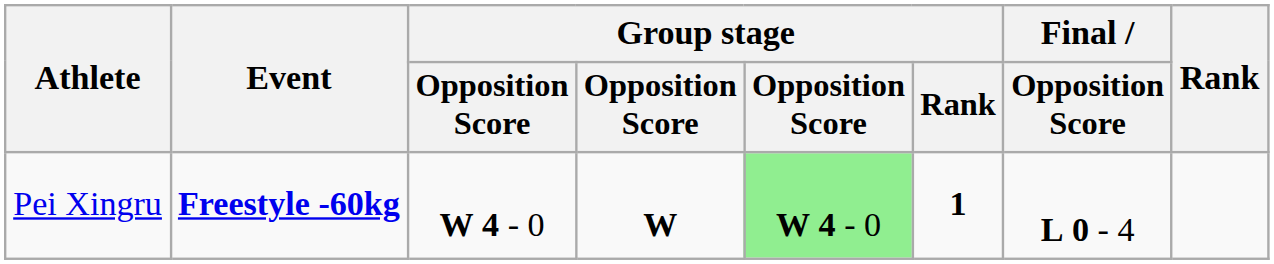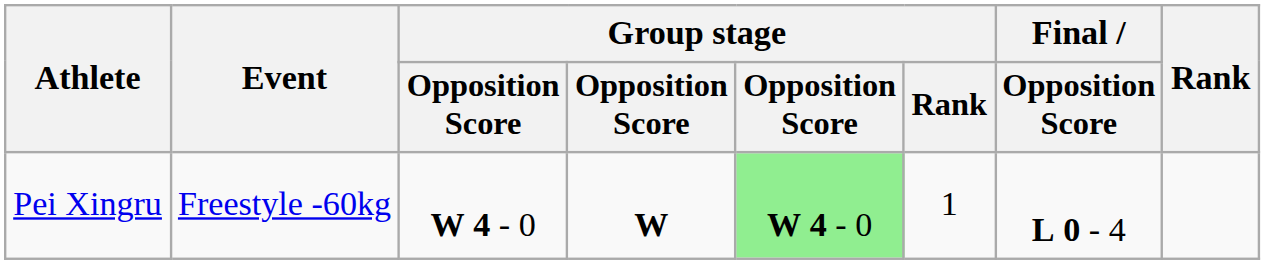(289, 205) bold -> (284, 205) normal
(958, 205) bold -> (949, 205) normal
